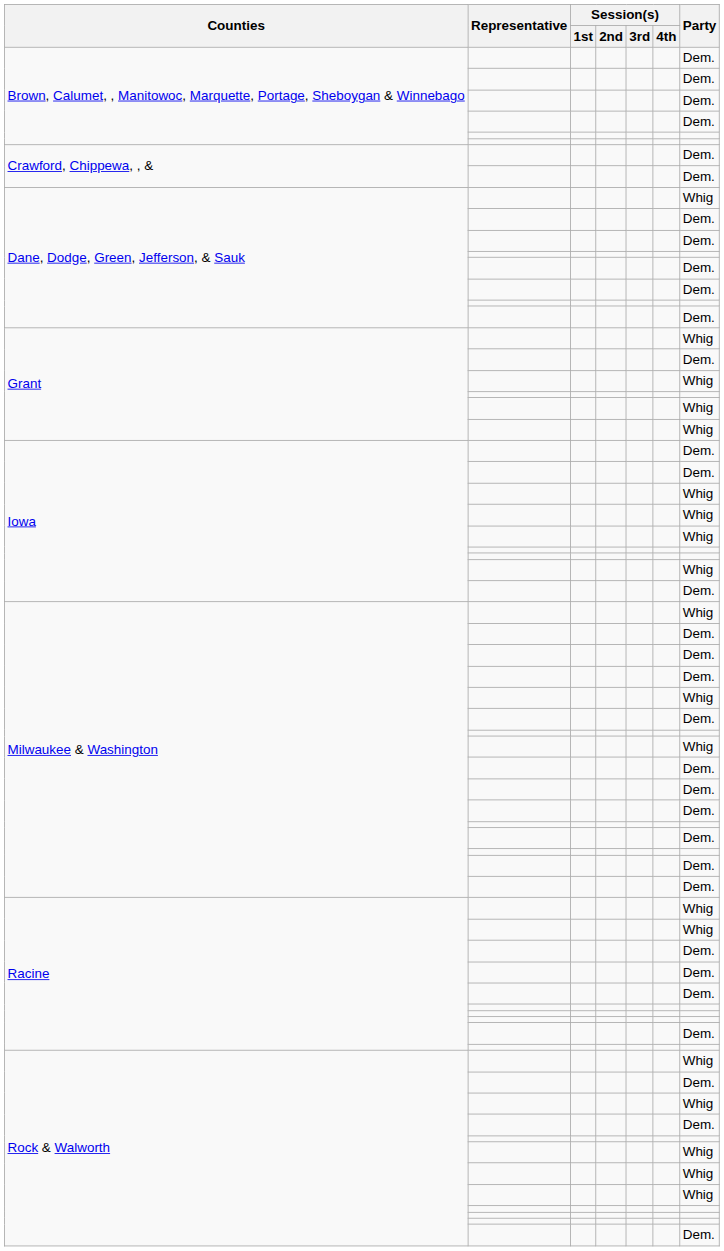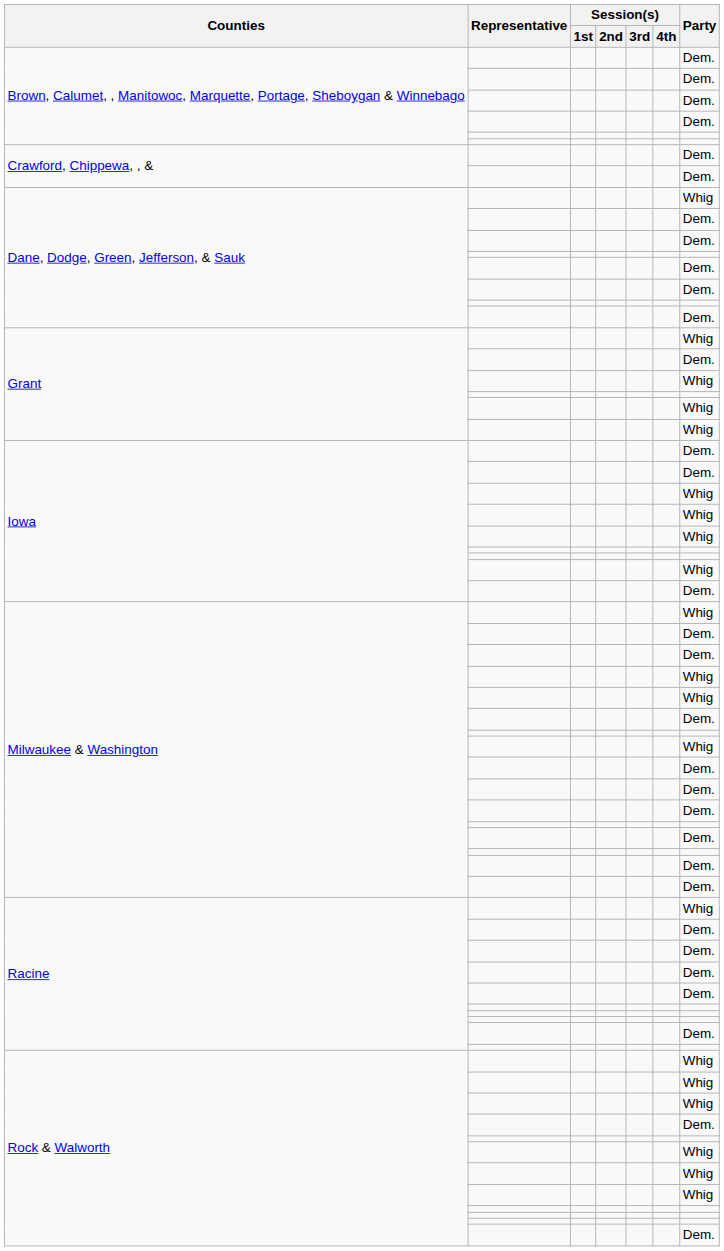(699, 676) Dem. -> (698, 676) Whig
(698, 929) Whig -> (699, 929) Dem.
(699, 1082) Dem. -> (698, 1082) Whig
